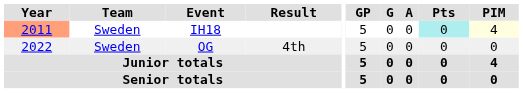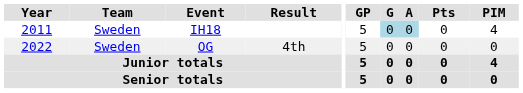(37, 29) lightsalmon background -> (37, 29) no background
(390, 29) no background -> (390, 29) lightblue background
(409, 29) no background -> (409, 29) lightblue background
(444, 29) paleturquoise background -> (444, 29) no background
(494, 29) lightyellow background -> (494, 29) no background
